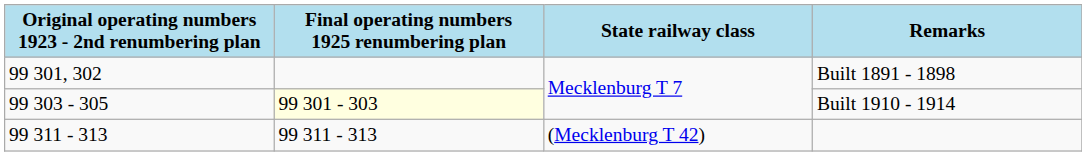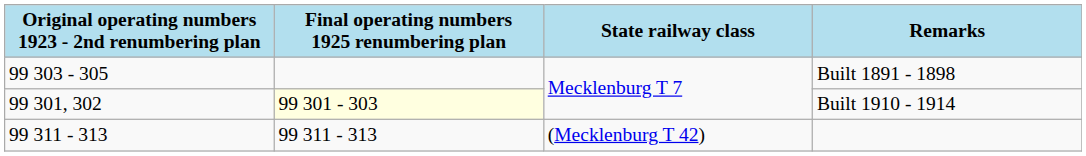(55, 72) 99 301, 302 -> (59, 72) 99 303 - 305
(59, 103) 99 303 - 305 -> (55, 103) 99 301, 302
